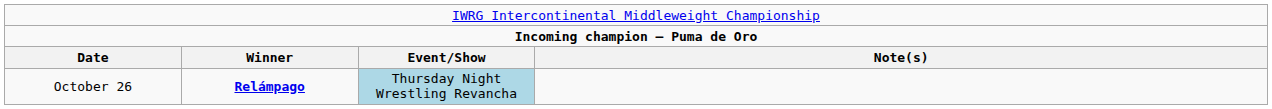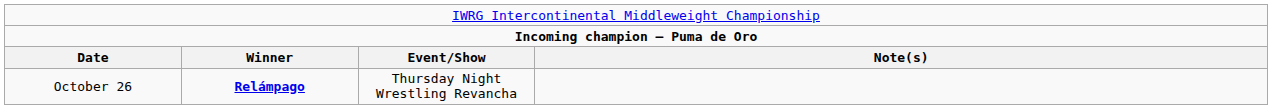(447, 86) lightblue background -> (447, 86) no background
